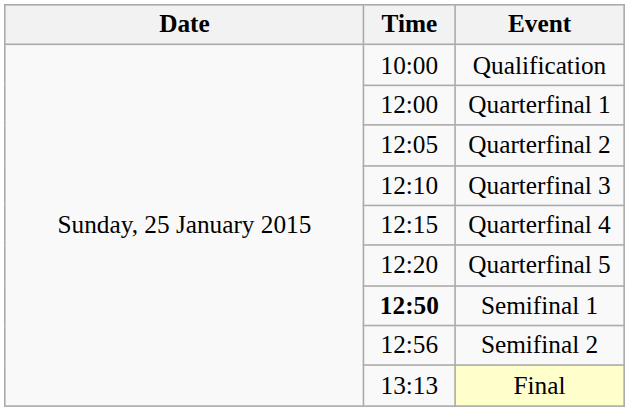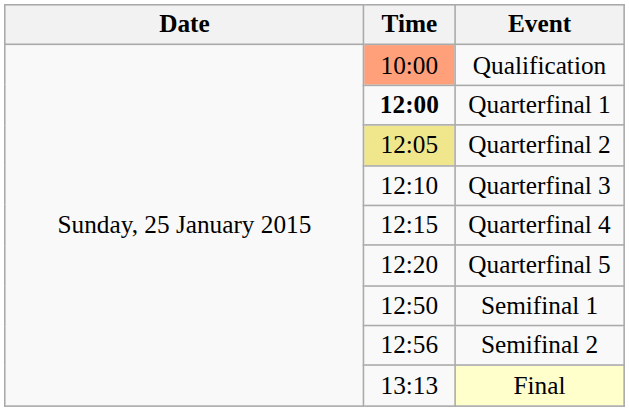(409, 64) no background -> (409, 64) lightsalmon background
(409, 104) normal -> (409, 104) bold
(409, 144) no background -> (409, 144) khaki background
(409, 305) bold -> (409, 305) normal
